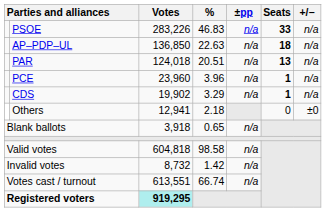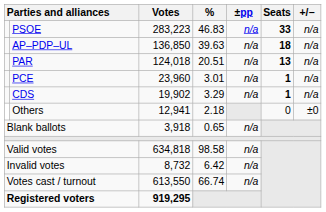(171, 29) 283,226 -> (171, 29) 283,223
(211, 45) 22.63 -> (211, 45) 39.63
(214, 78) 3.96 -> (214, 78) 3.01
(171, 149) 604,818 -> (171, 149) 634,818
(214, 165) 1.42 -> (214, 165) 6.42
(171, 182) 613,551 -> (171, 182) 613,550
(171, 198) paleturquoise background -> (171, 198) no background
